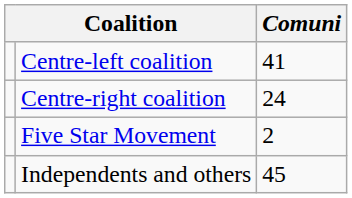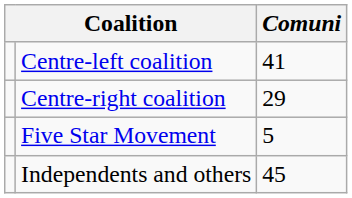(274, 98) 24 -> (274, 98) 29
(268, 135) 2 -> (268, 135) 5
